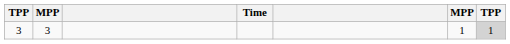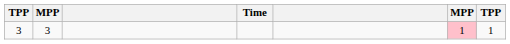(462, 30) no background -> (462, 30) pink background
(491, 30) lightgrey background -> (491, 30) no background
